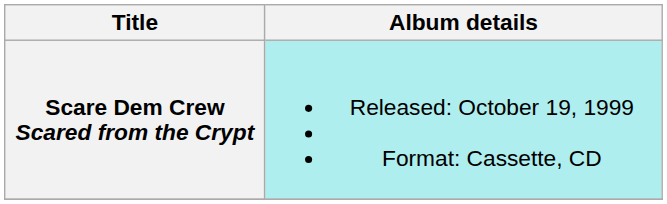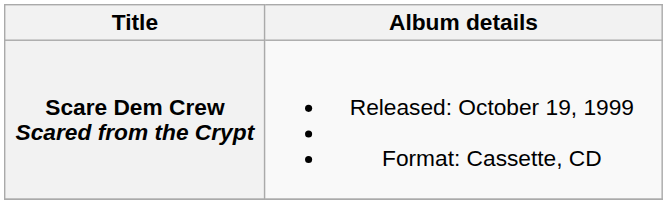(463, 133) paleturquoise background -> (463, 133) no background
